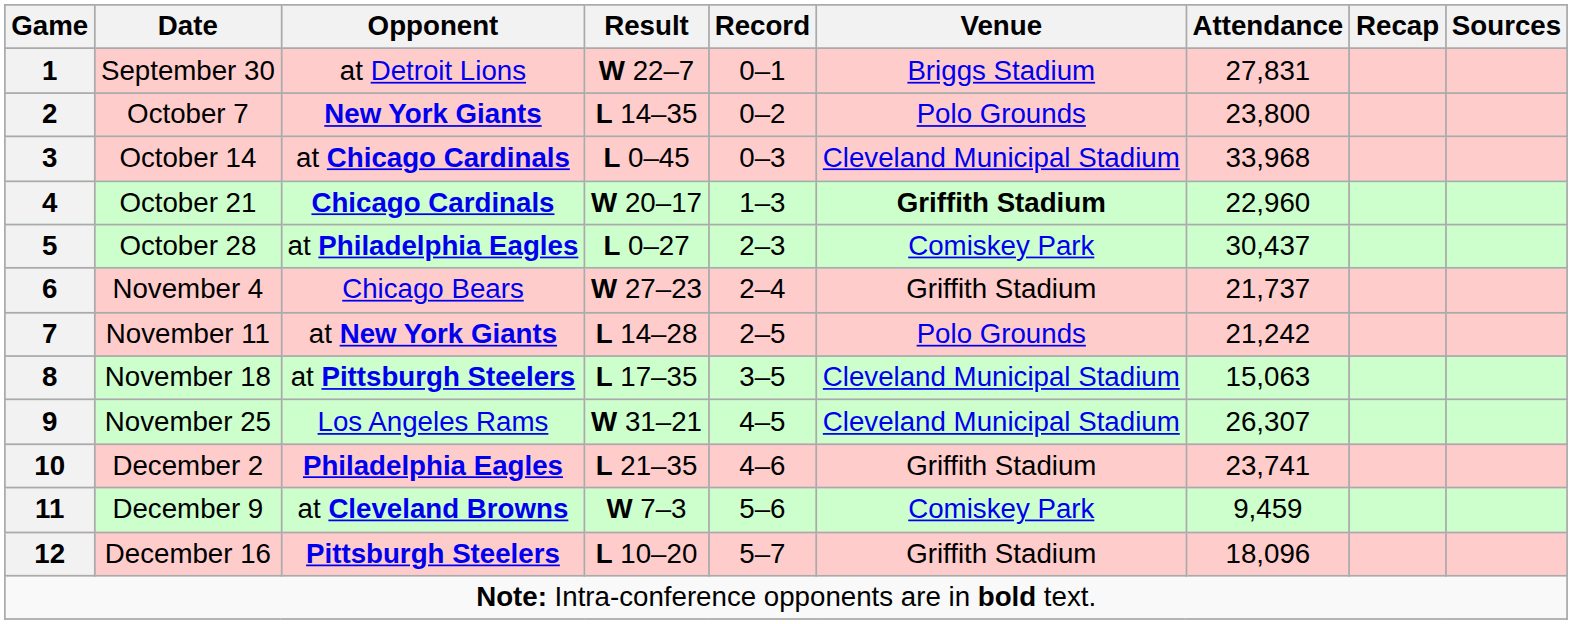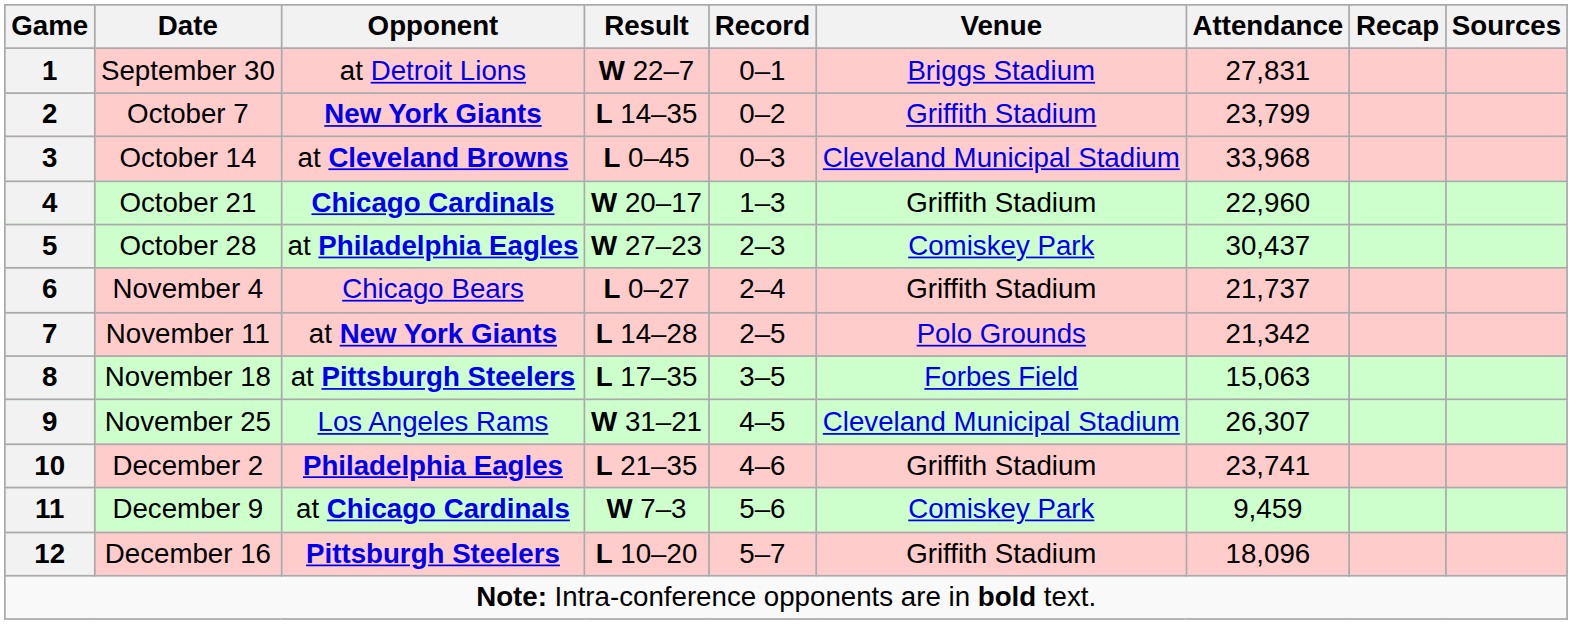(1001, 114) Polo Grounds -> (1001, 114) Griffith Stadium
(1268, 114) 23,800 -> (1268, 114) 23,799
(433, 158) at Chicago Cardinals -> (433, 158) at Cleveland Browns
(1001, 202) bold -> (1001, 202) normal
(647, 245) L 0–27 -> (647, 245) W 27–23
(647, 289) W 27–23 -> (647, 289) L 0–27
(1268, 333) 21,242 -> (1268, 333) 21,342
(1001, 377) Cleveland Municipal Stadium -> (1001, 377) Forbes Field
(433, 509) at Cleveland Browns -> (433, 509) at Chicago Cardinals
